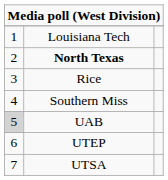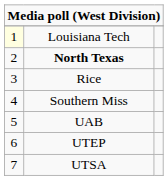(14, 36) no background -> (14, 36) lightyellow background
(14, 122) lightgrey background -> (14, 122) no background
